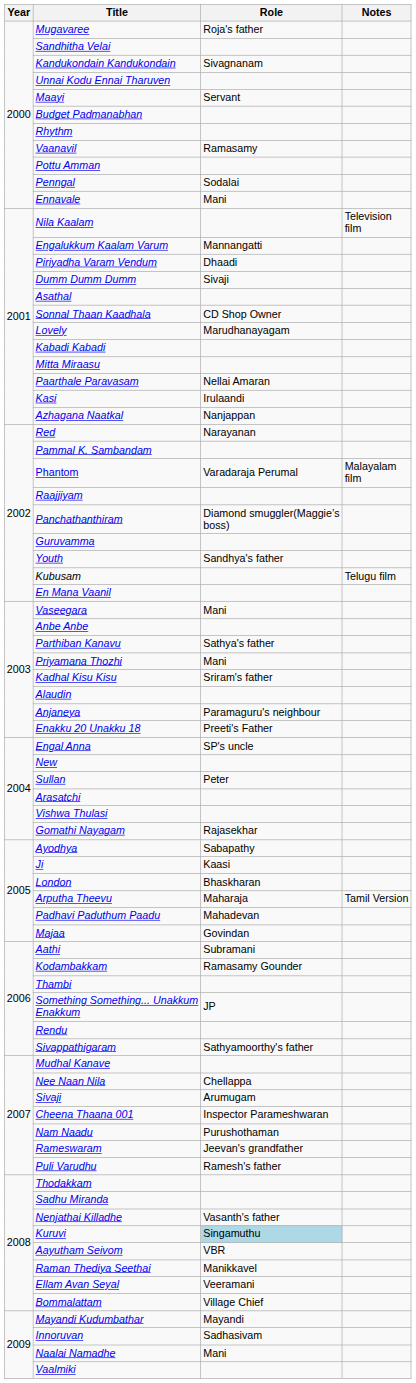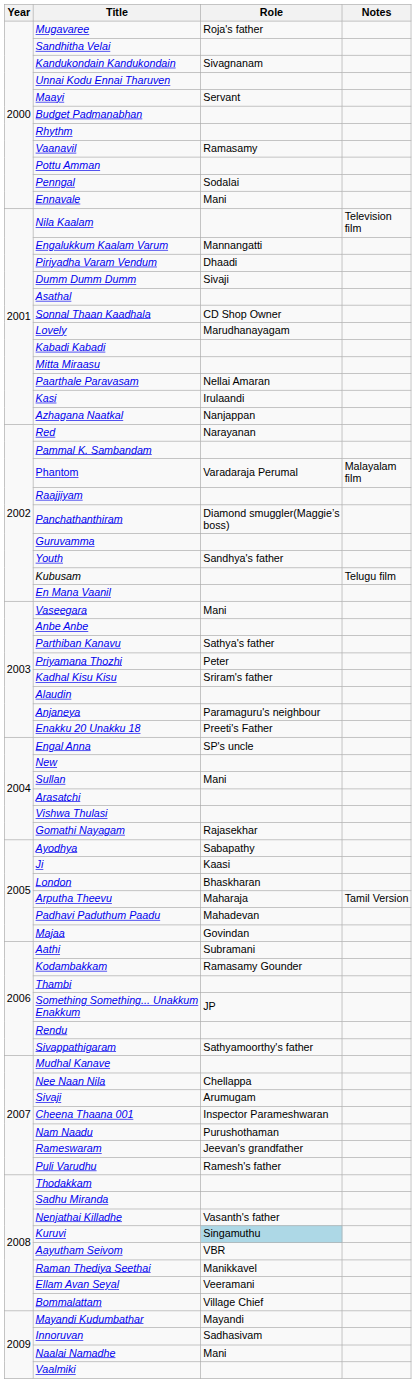(215, 661) Mani -> (216, 661) Peter
(216, 780) Peter -> (215, 780) Mani
